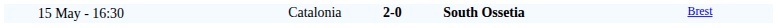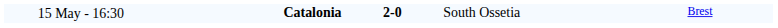(315, 12) normal -> (313, 12) bold
(484, 12) bold -> (482, 12) normal
